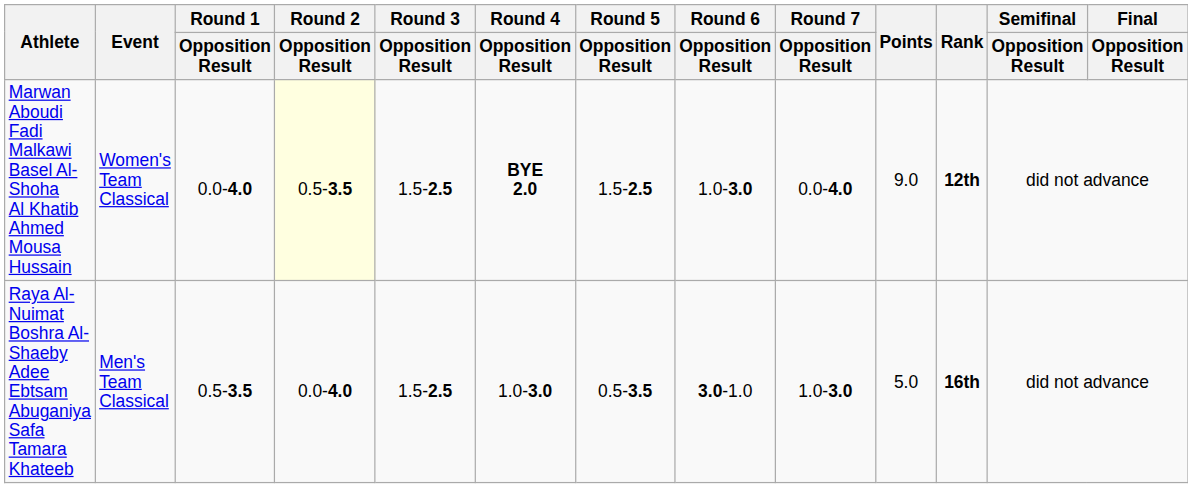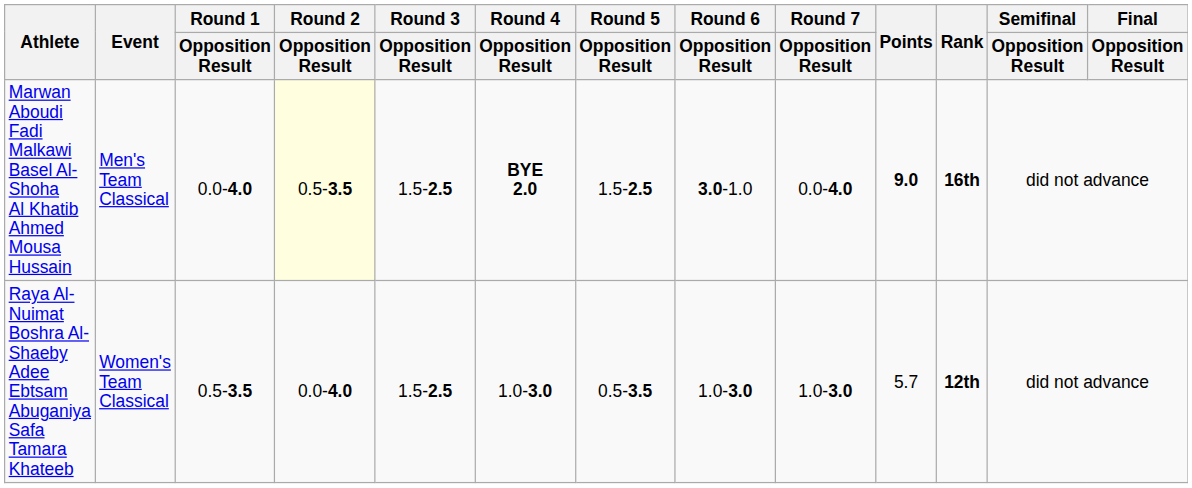(135, 180) Women's Team Classical -> (134, 180) Men's Team Classical
(725, 190) 1.0-3.0 -> (725, 190) 3.0-1.0
(906, 180) normal -> (906, 180) bold
(962, 180) 12th -> (962, 180) 16th
(134, 382) Men's Team Classical -> (135, 382) Women's Team Classical
(725, 392) 3.0-1.0 -> (725, 392) 1.0-3.0
(906, 382) 5.0 -> (906, 382) 5.7
(962, 382) 16th -> (962, 382) 12th
